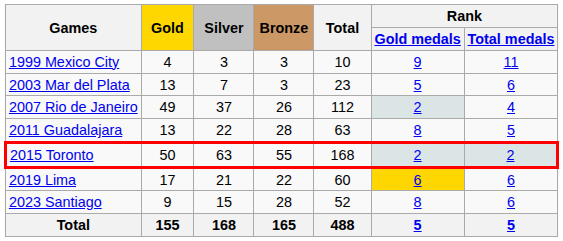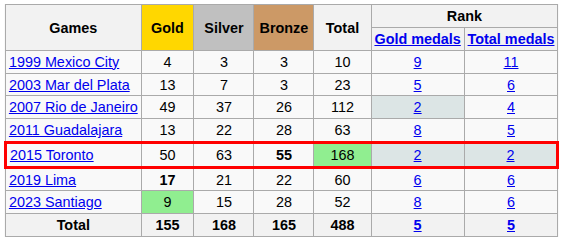(284, 155) normal -> (284, 155) bold
(342, 155) no background -> (342, 155) lightgreen background
(167, 180) normal -> (167, 180) bold
(418, 180) gold background -> (418, 180) no background
(167, 202) no background -> (167, 202) lightgreen background
